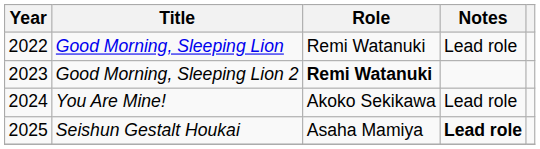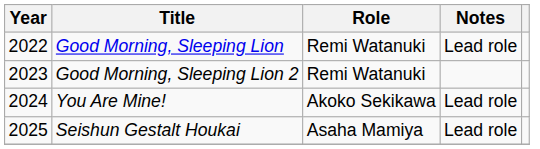(369, 74) bold -> (366, 74) normal
(483, 130) bold -> (481, 130) normal
